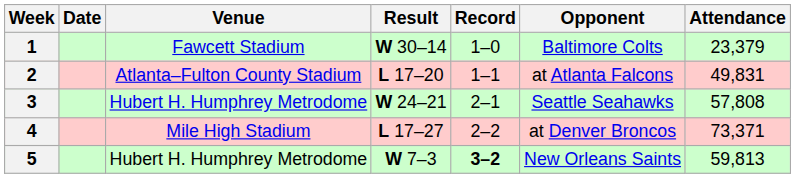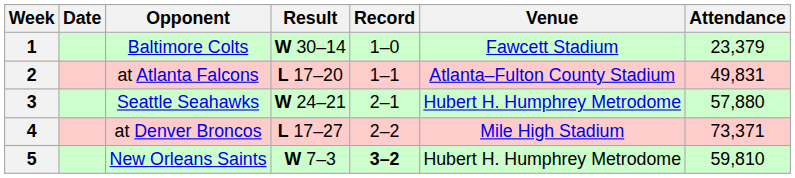columns swapped: (603, 18) <-> (238, 18)
(738, 103) 57,808 -> (738, 103) 57,880
(738, 159) 59,813 -> (738, 159) 59,810
